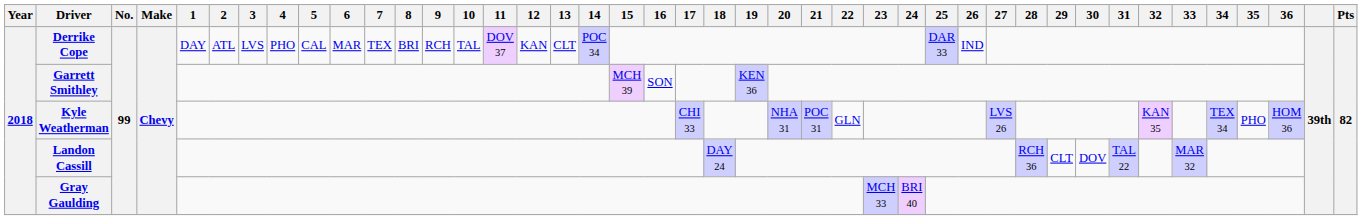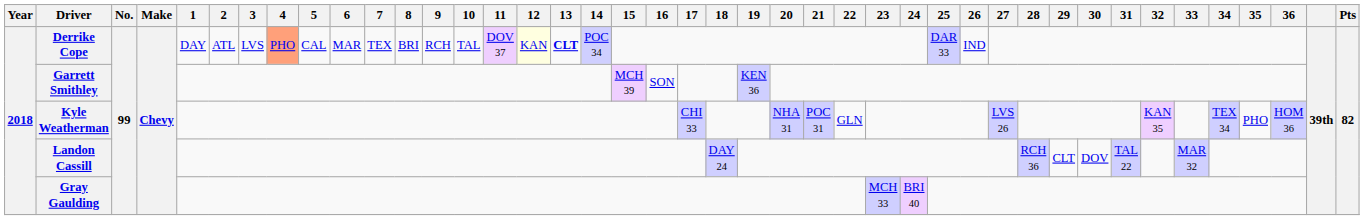(283, 45) no background -> (283, 45) lightsalmon background
(534, 45) no background -> (534, 45) lightyellow background
(565, 45) normal -> (566, 45) bold
